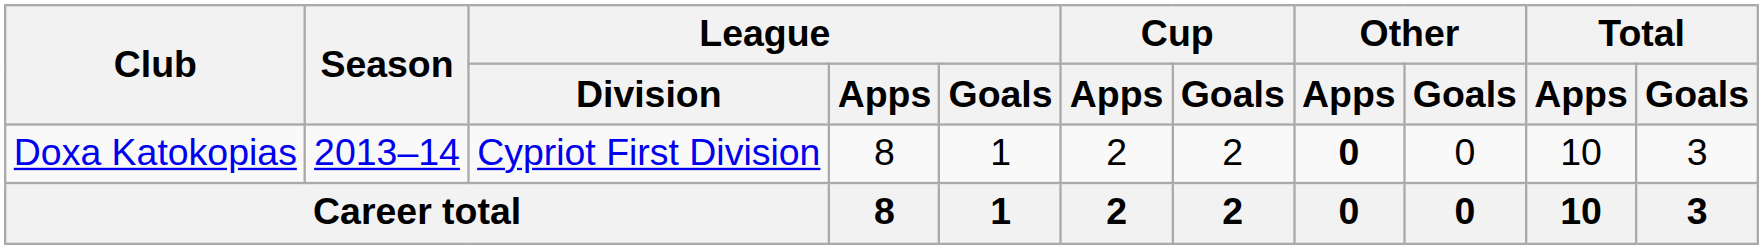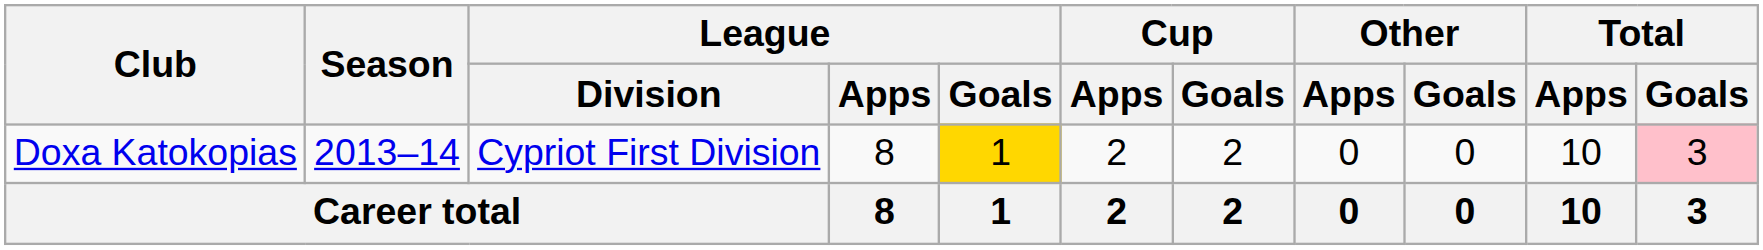(1001, 152) no background -> (1001, 152) gold background
(1349, 152) bold -> (1349, 152) normal
(1697, 152) no background -> (1697, 152) pink background
